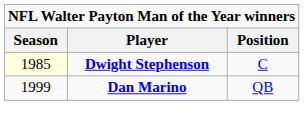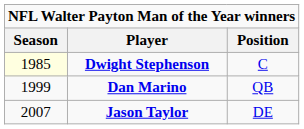+ row: (147, 111)
